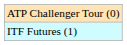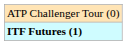(42, 31) normal -> (45, 31) bold
